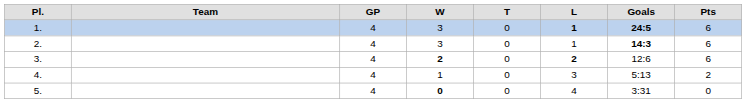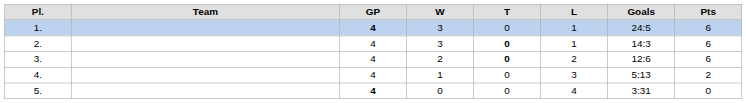(373, 28) normal -> (373, 28) bold
(574, 28) bold -> (574, 28) normal
(641, 28) bold -> (641, 28) normal
(507, 43) normal -> (507, 43) bold
(641, 43) bold -> (641, 43) normal
(440, 59) bold -> (440, 59) normal
(507, 59) normal -> (507, 59) bold
(574, 59) bold -> (574, 59) normal
(373, 91) normal -> (373, 91) bold
(440, 91) bold -> (440, 91) normal
